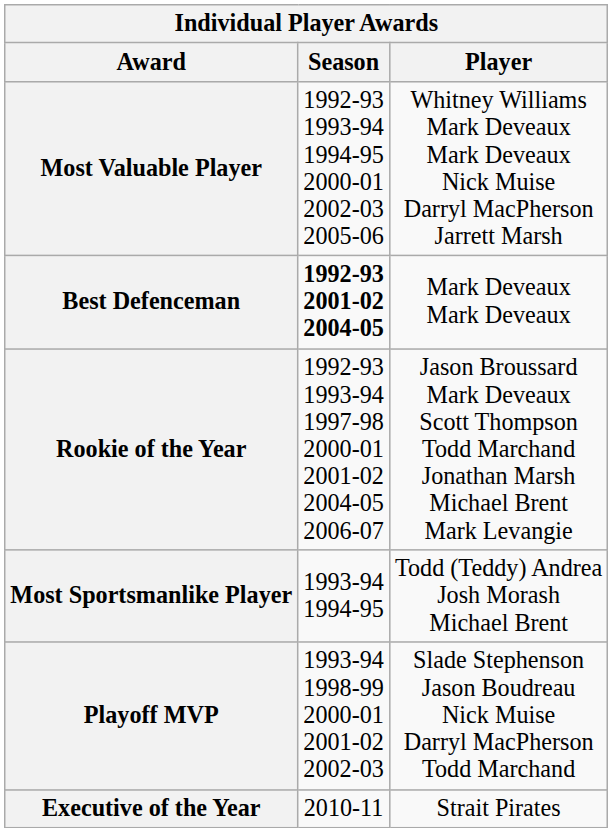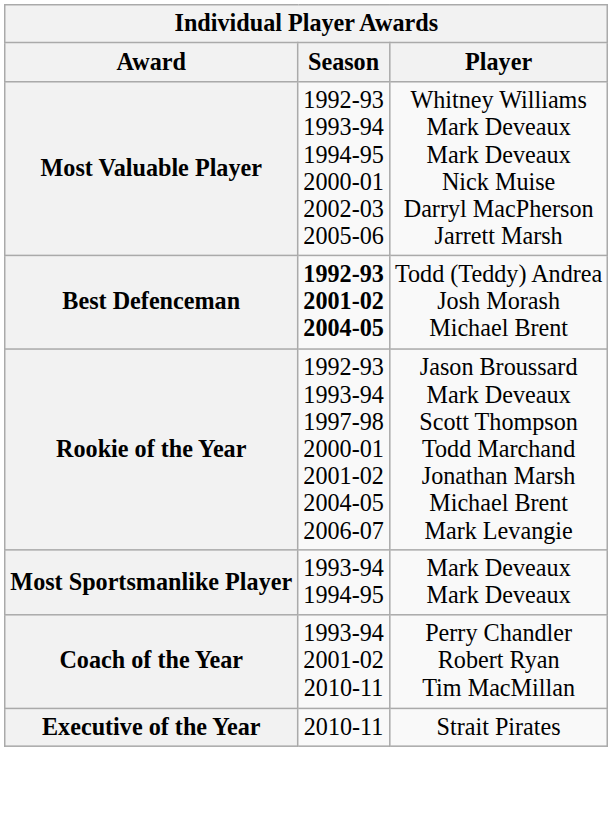(499, 301) Mark Deveaux Mark Deveaux -> (499, 301) Todd (Teddy) Andrea Josh Morash Michael Brent
(499, 595) Todd (Teddy) Andrea Josh Morash Michael Brent -> (499, 582) Mark Deveaux Mark Deveaux
- row: (151, 715)
+ row: (151, 661)
